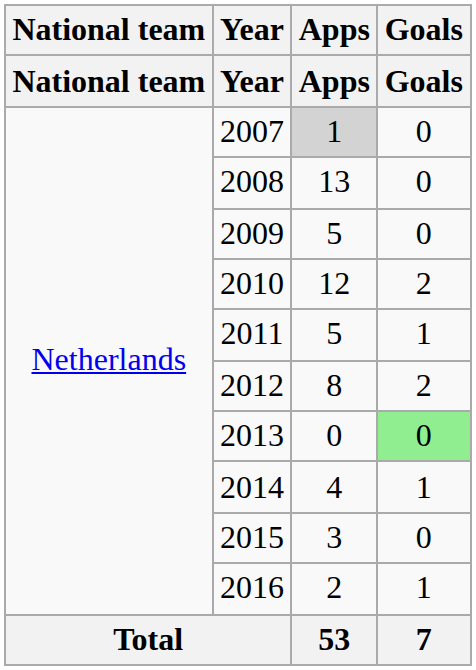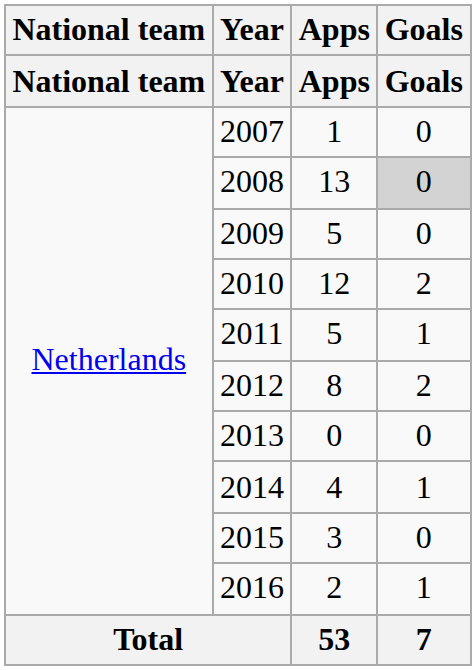(334, 131) lightgrey background -> (334, 131) no background
(424, 182) no background -> (424, 182) lightgrey background
(424, 435) lightgreen background -> (424, 435) no background
